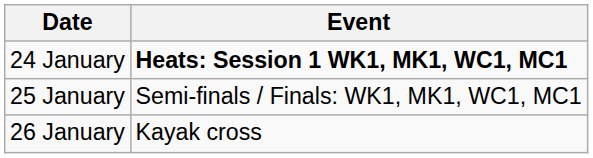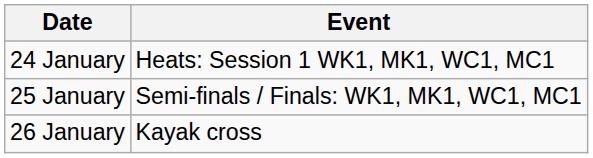(352, 59) bold -> (345, 59) normal
